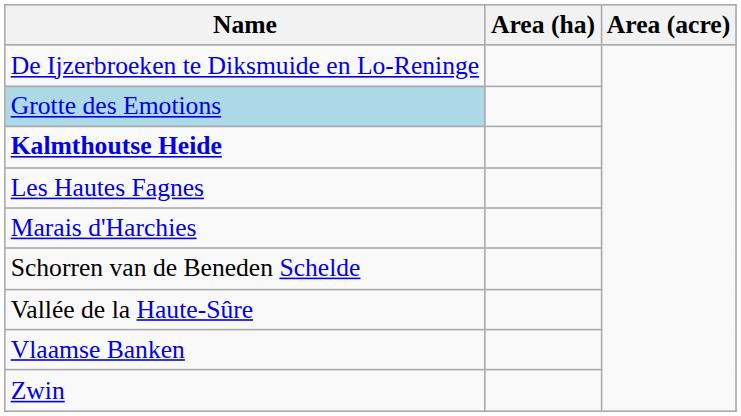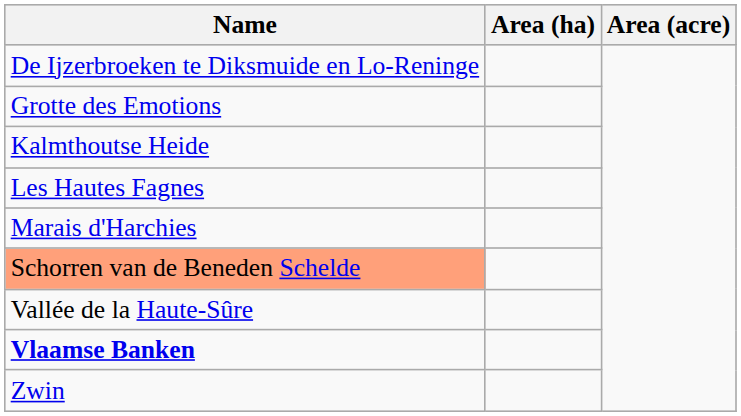(116, 106) lightblue background -> (116, 106) no background
(116, 146) bold -> (110, 146) normal
(186, 268) no background -> (186, 268) lightsalmon background
(98, 349) normal -> (103, 349) bold
